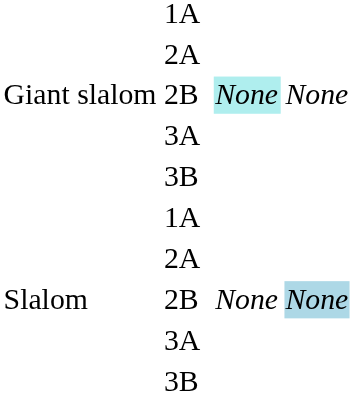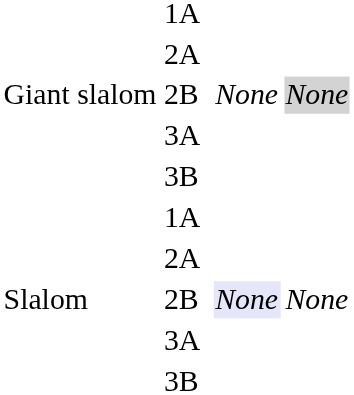(247, 94) paleturquoise background -> (247, 94) no background
(317, 94) no background -> (317, 94) lightgrey background
(247, 299) no background -> (247, 299) lavender background
(317, 299) lightblue background -> (317, 299) no background
